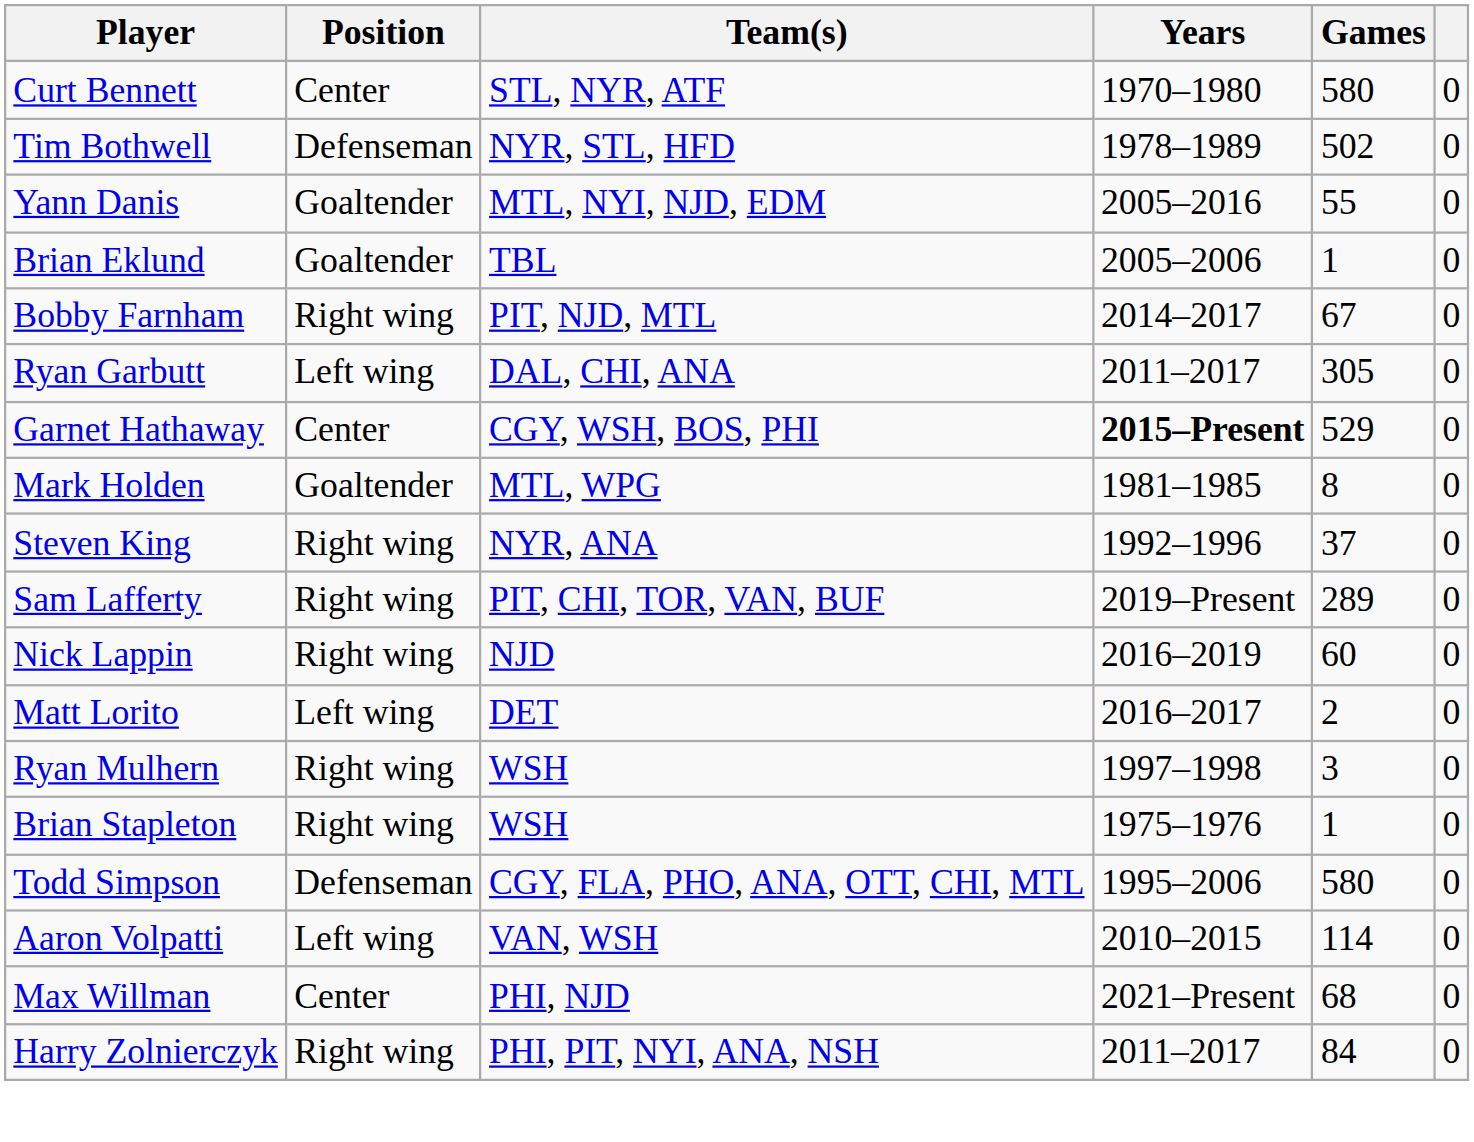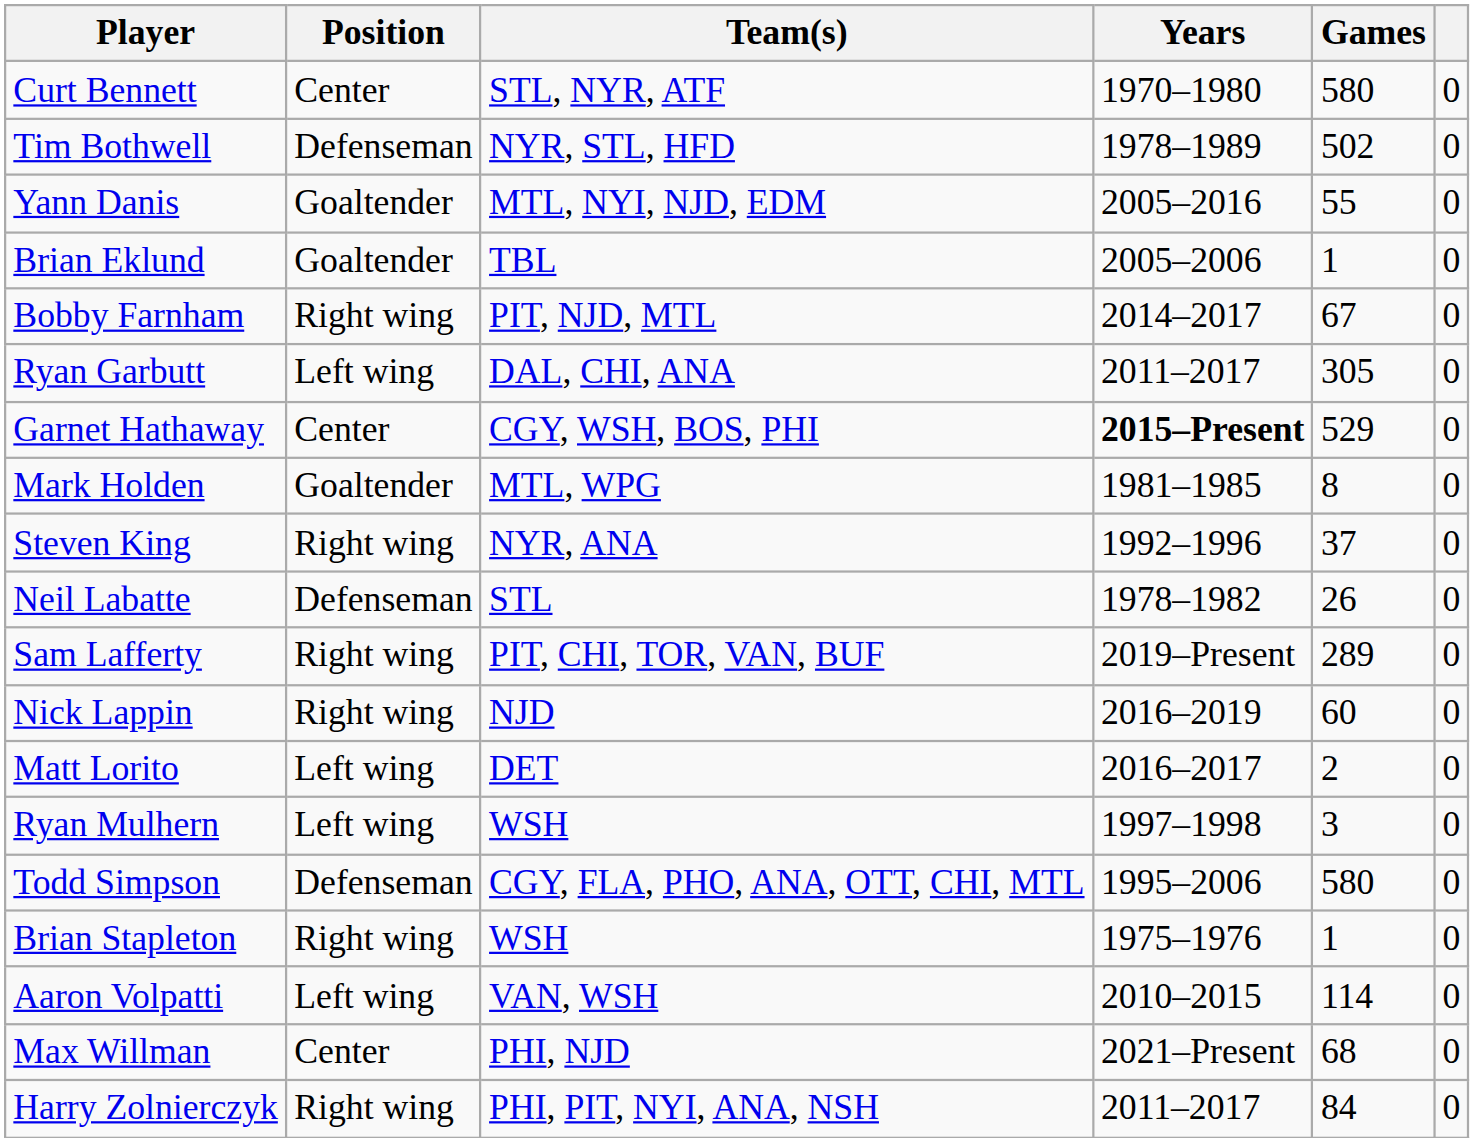+ row: (102, 598)
(374, 768) Right wing -> (364, 825) Left wing
rows swapped: (117, 881) <-> (125, 825)
